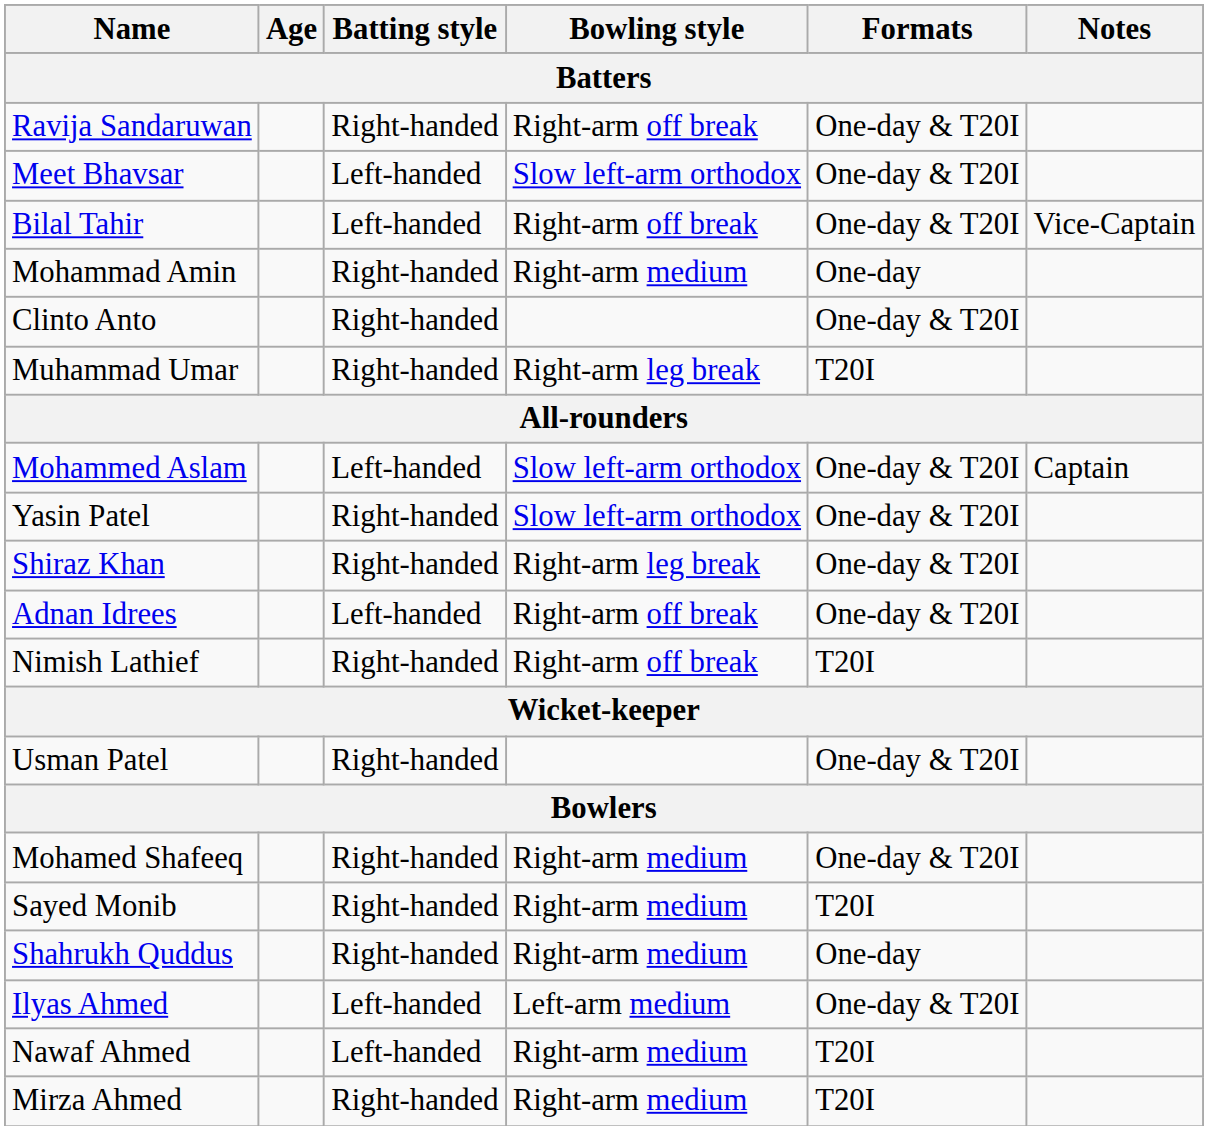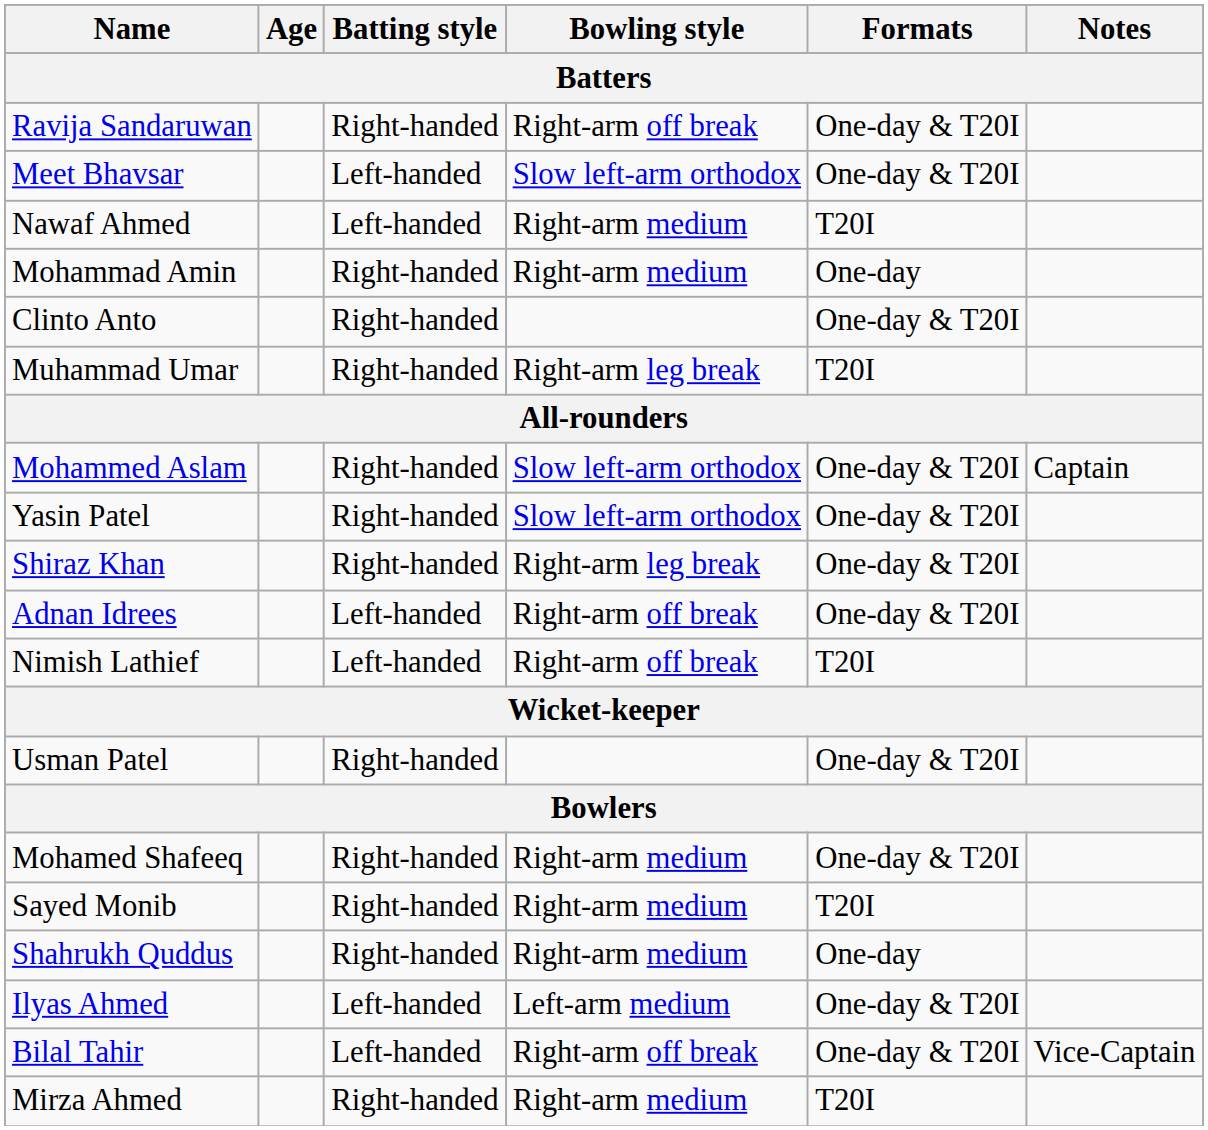rows swapped: (78, 223) <-> (101, 1051)
(406, 467) Left-handed -> (415, 467) Right-handed
(415, 662) Right-handed -> (406, 662) Left-handed
